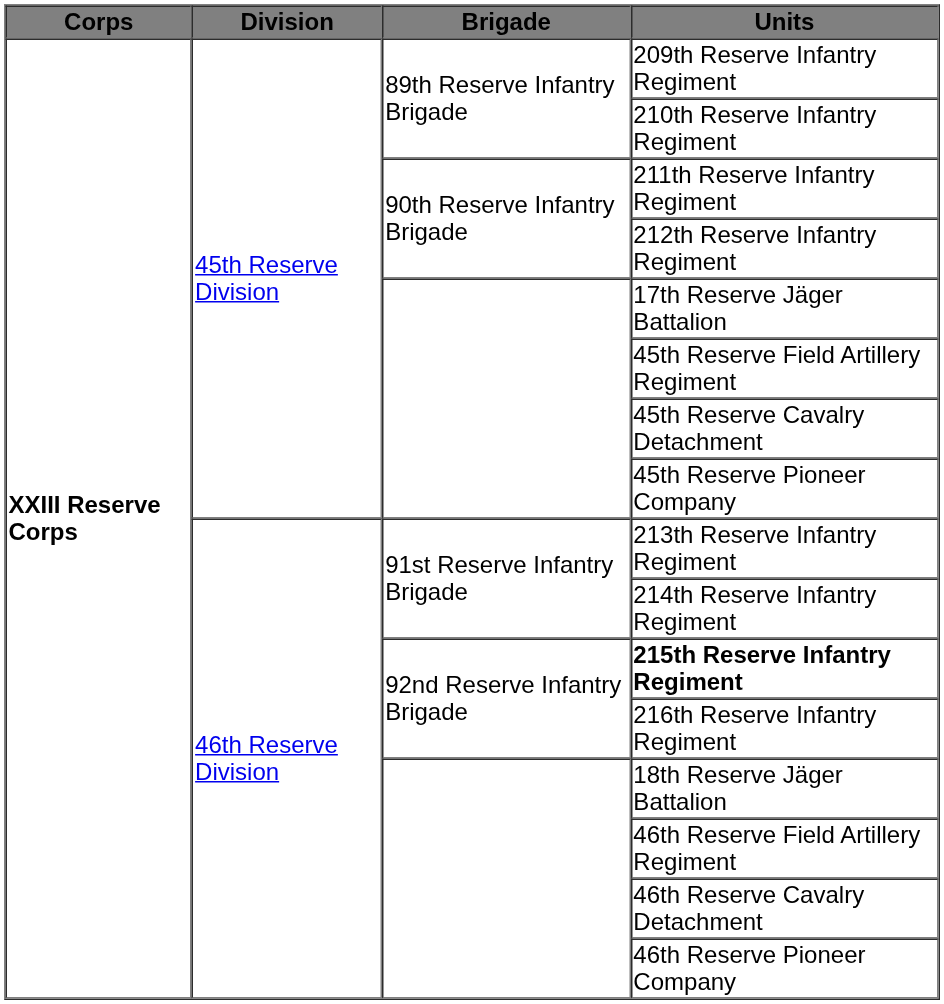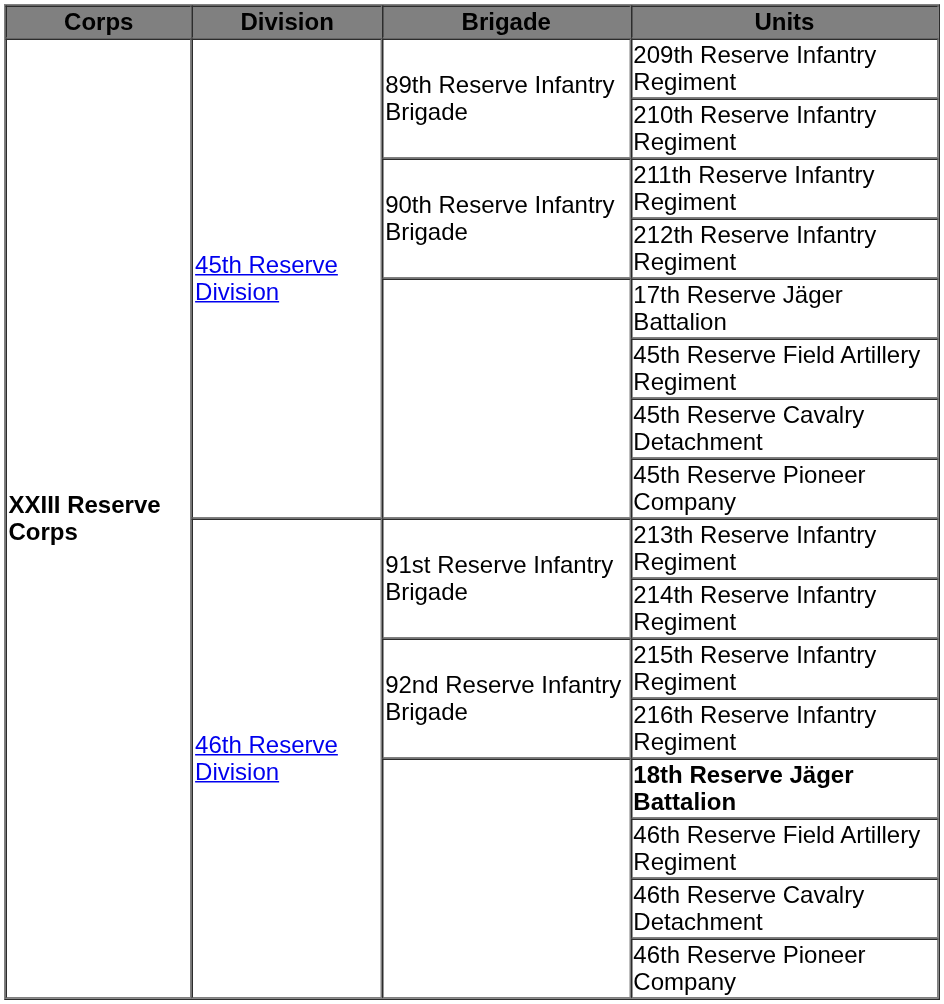(762, 668) bold -> (755, 668) normal
(738, 788) normal -> (743, 788) bold
